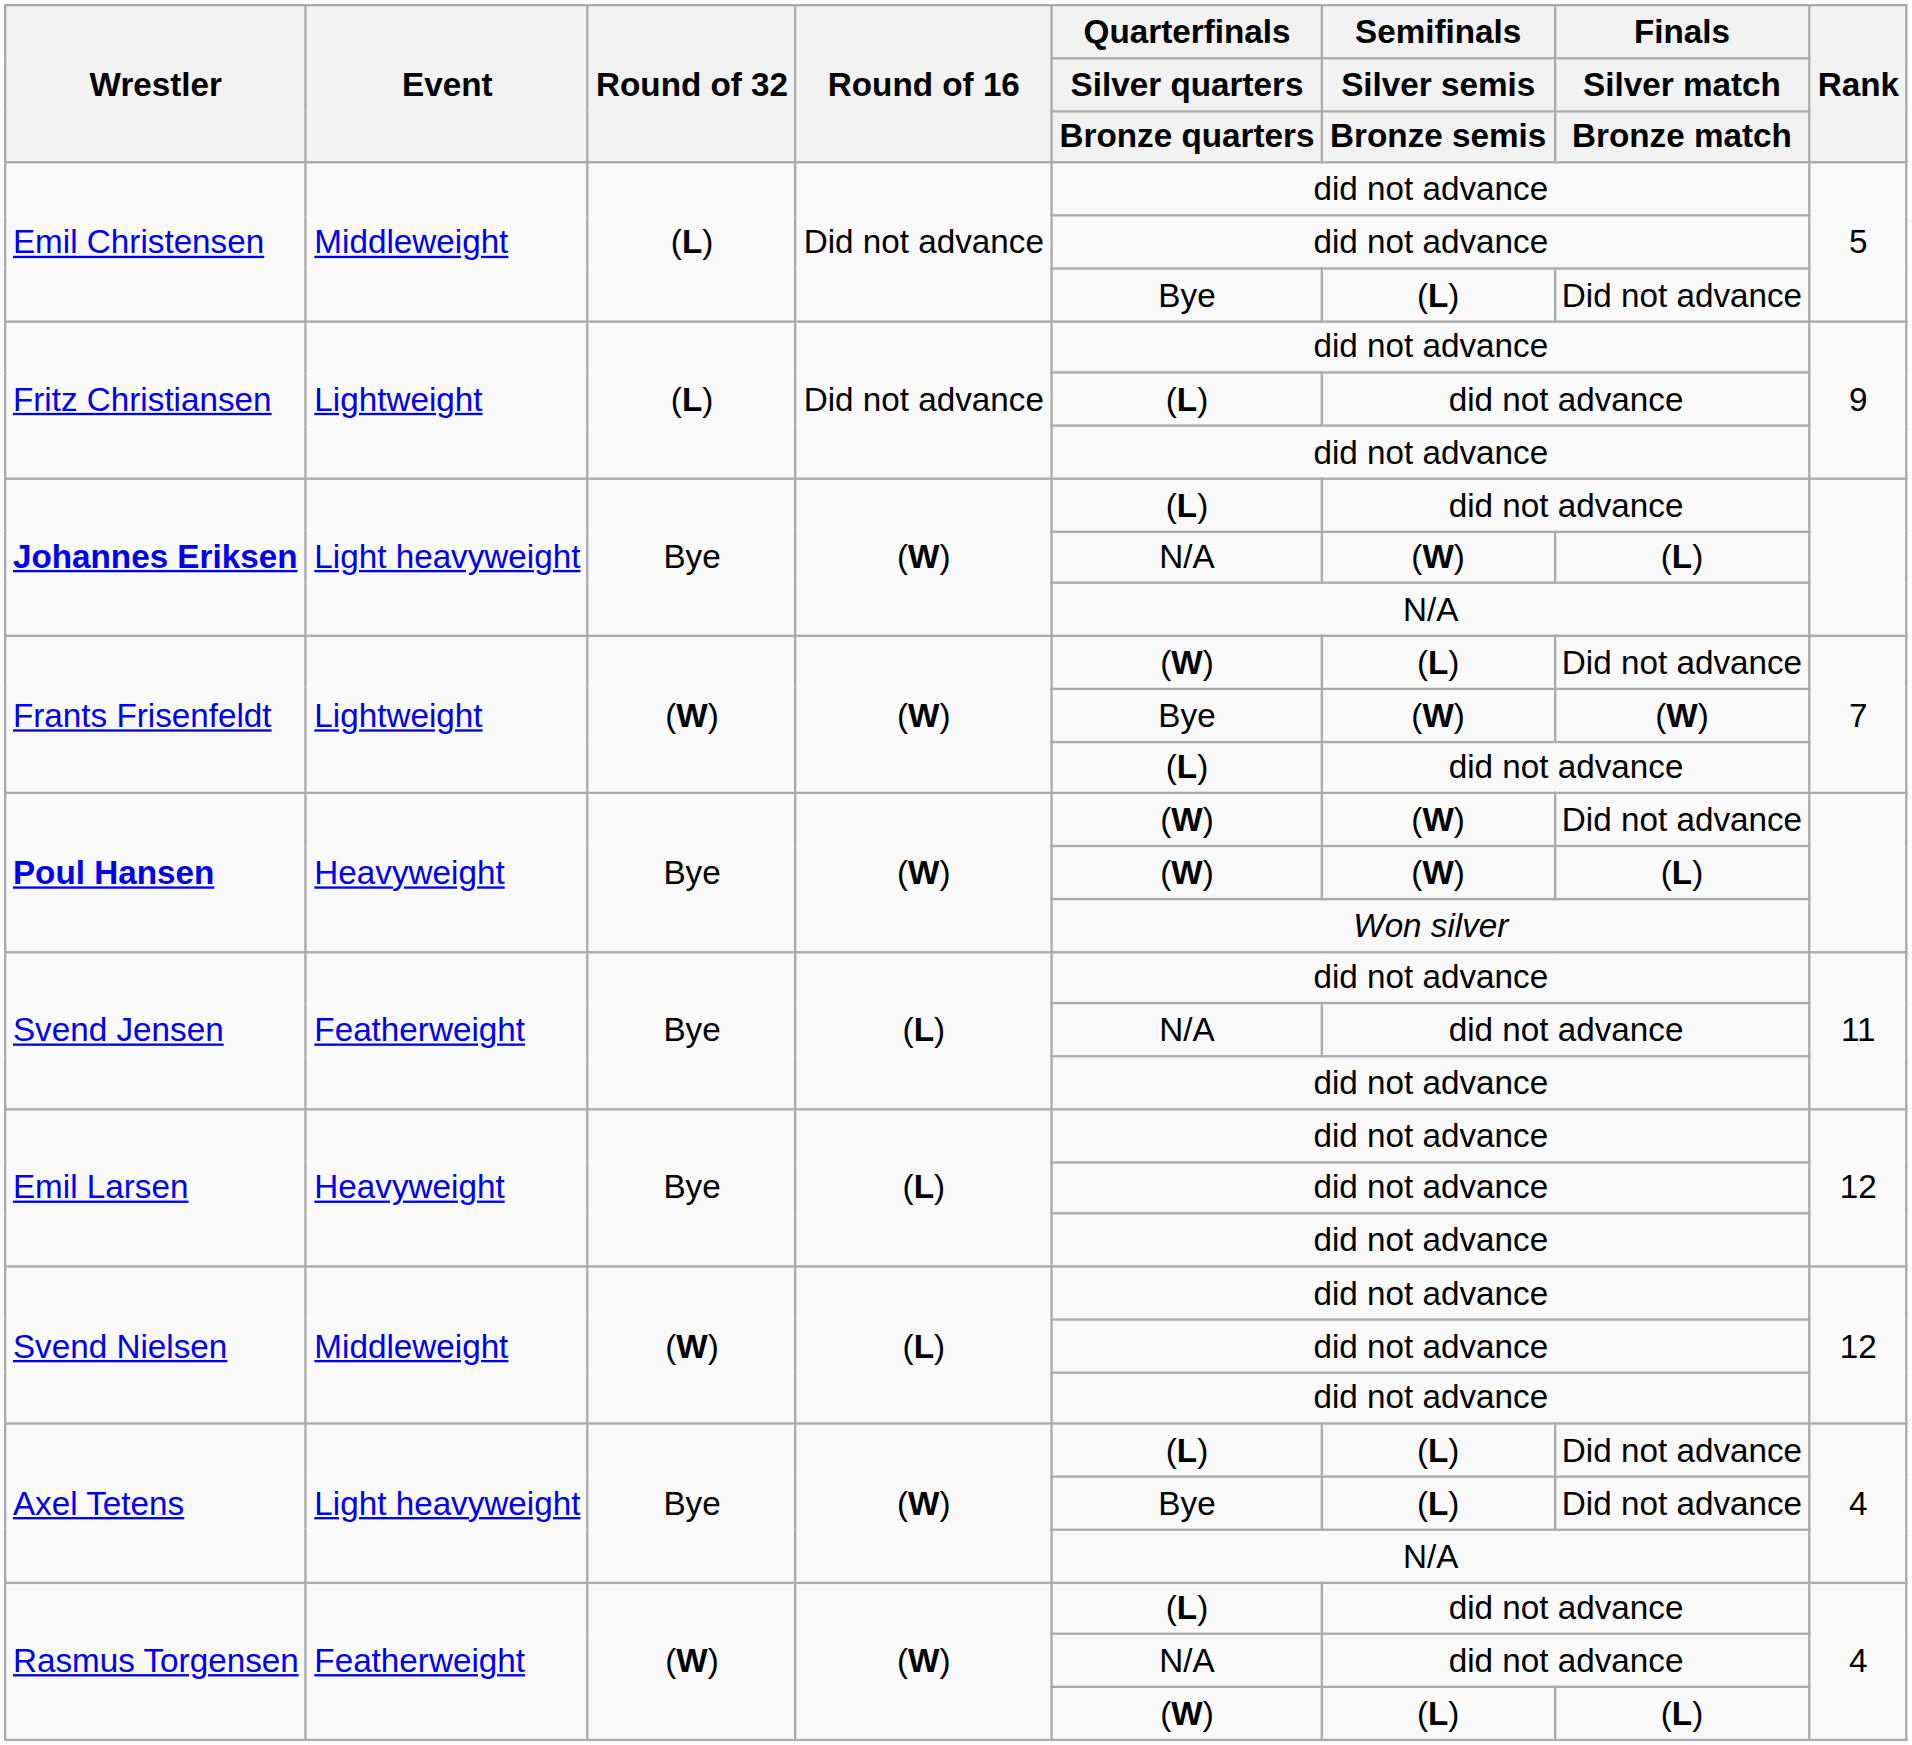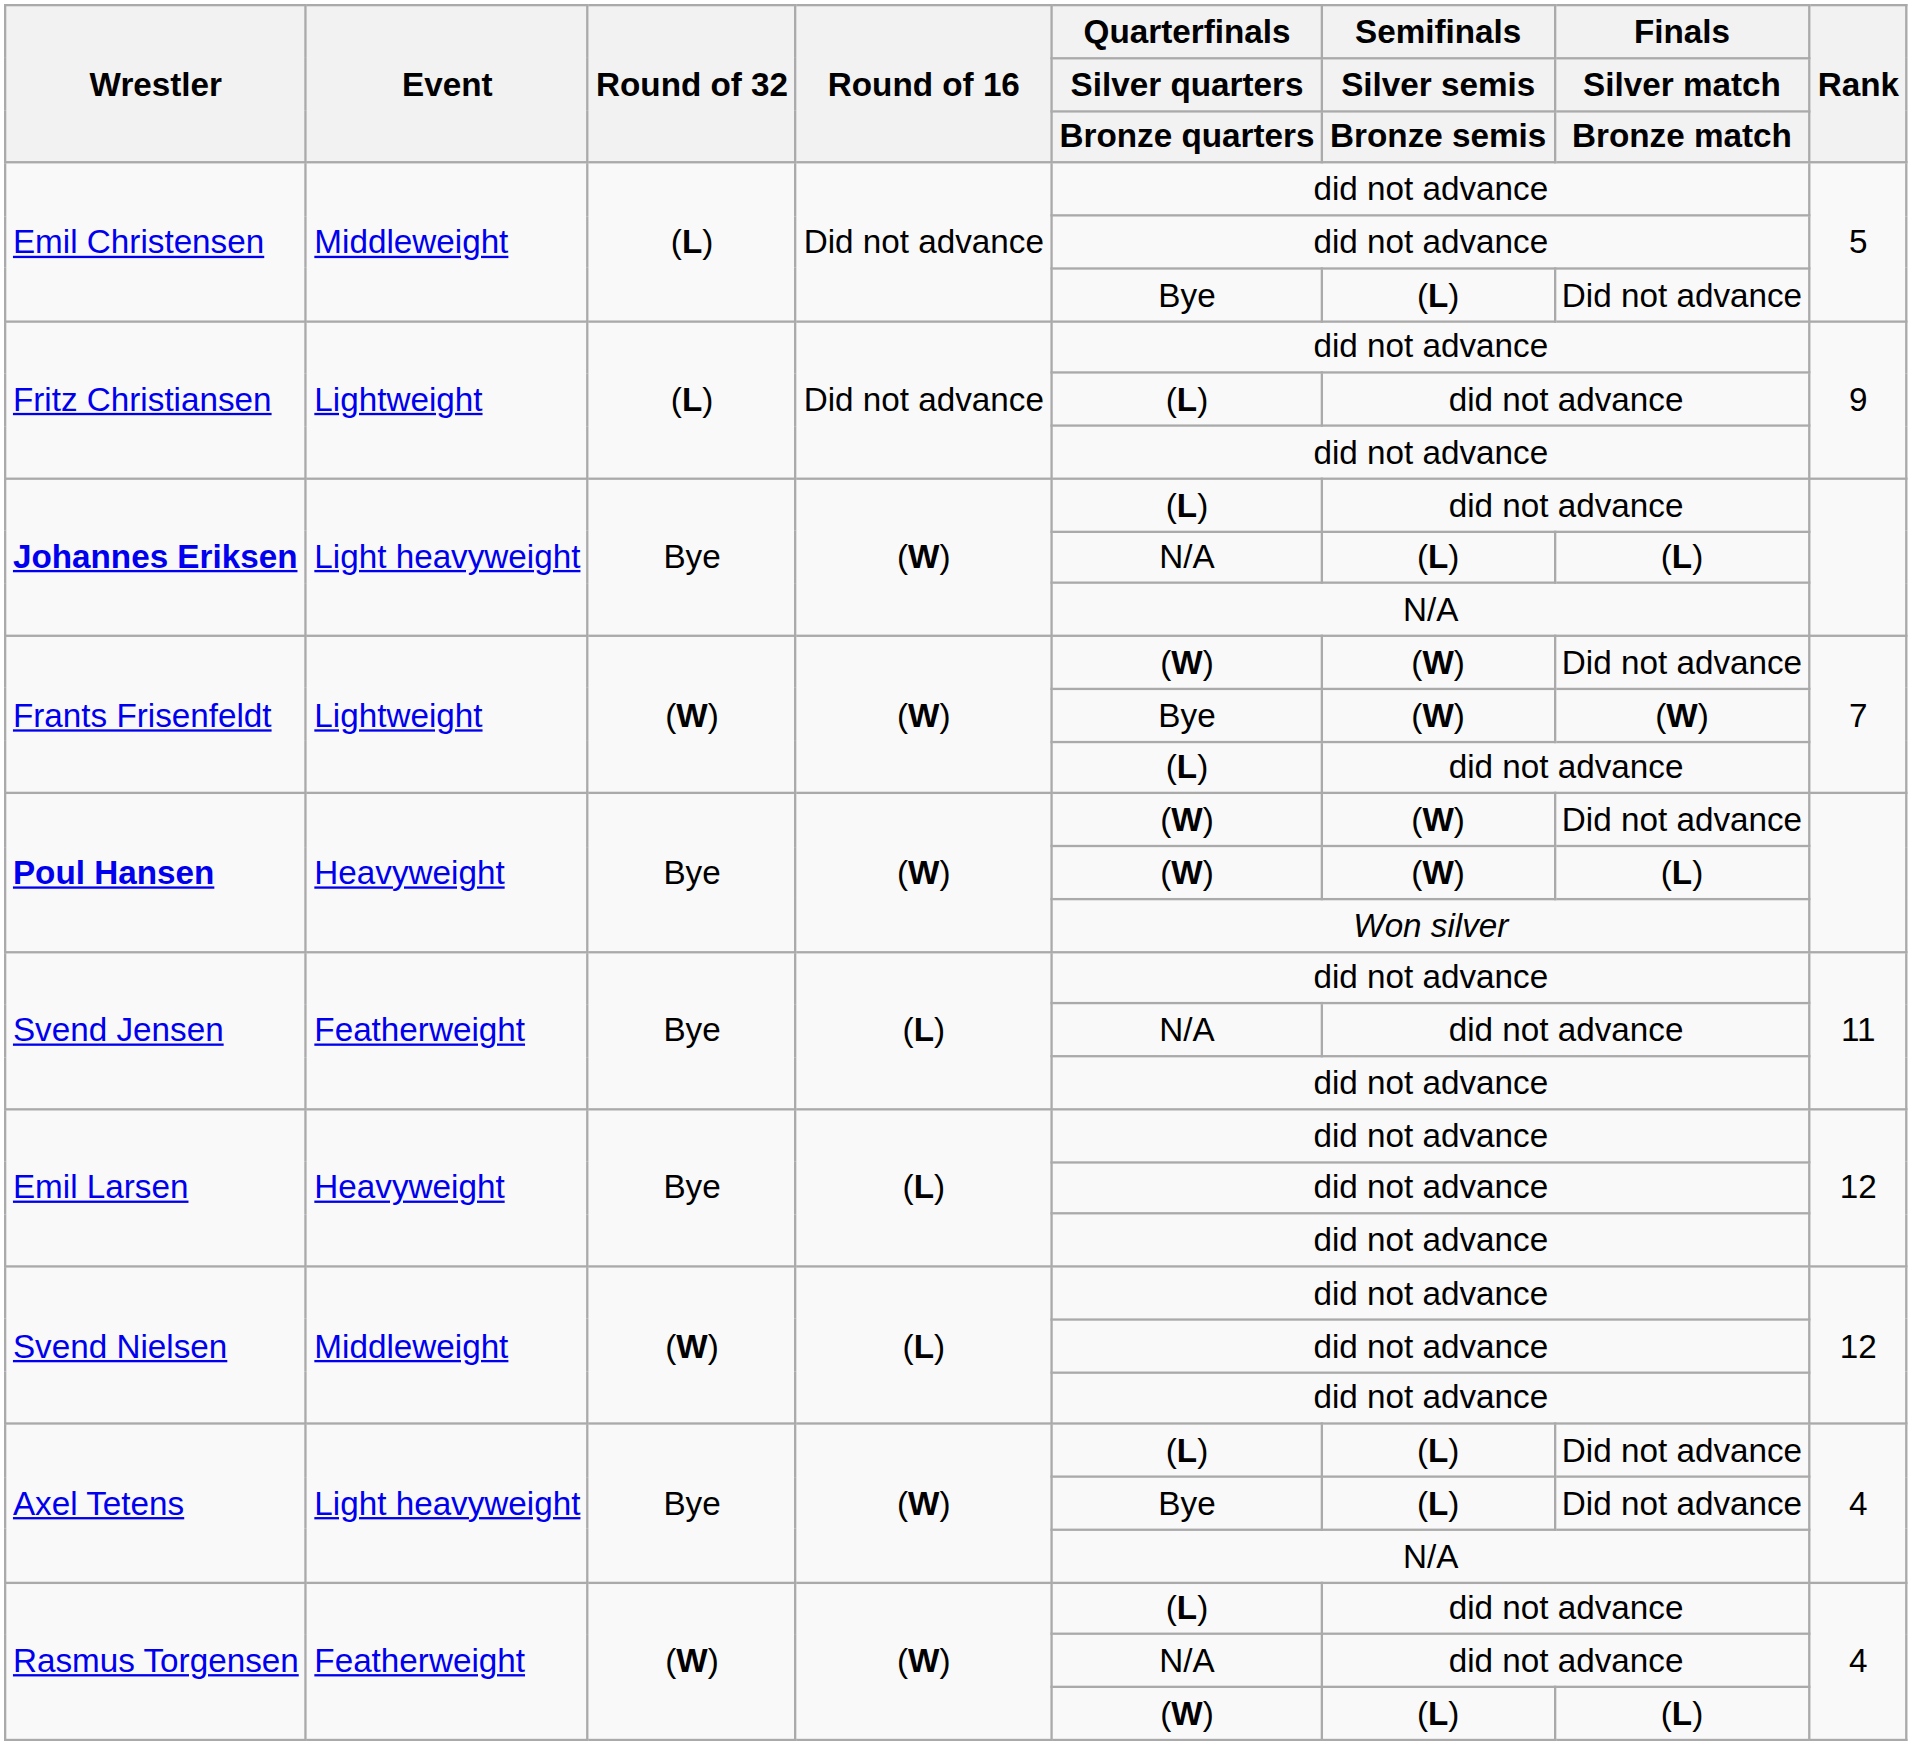(1438, 557) (W) -> (1438, 557) (L)
(1438, 662) (L) -> (1438, 662) (W)
